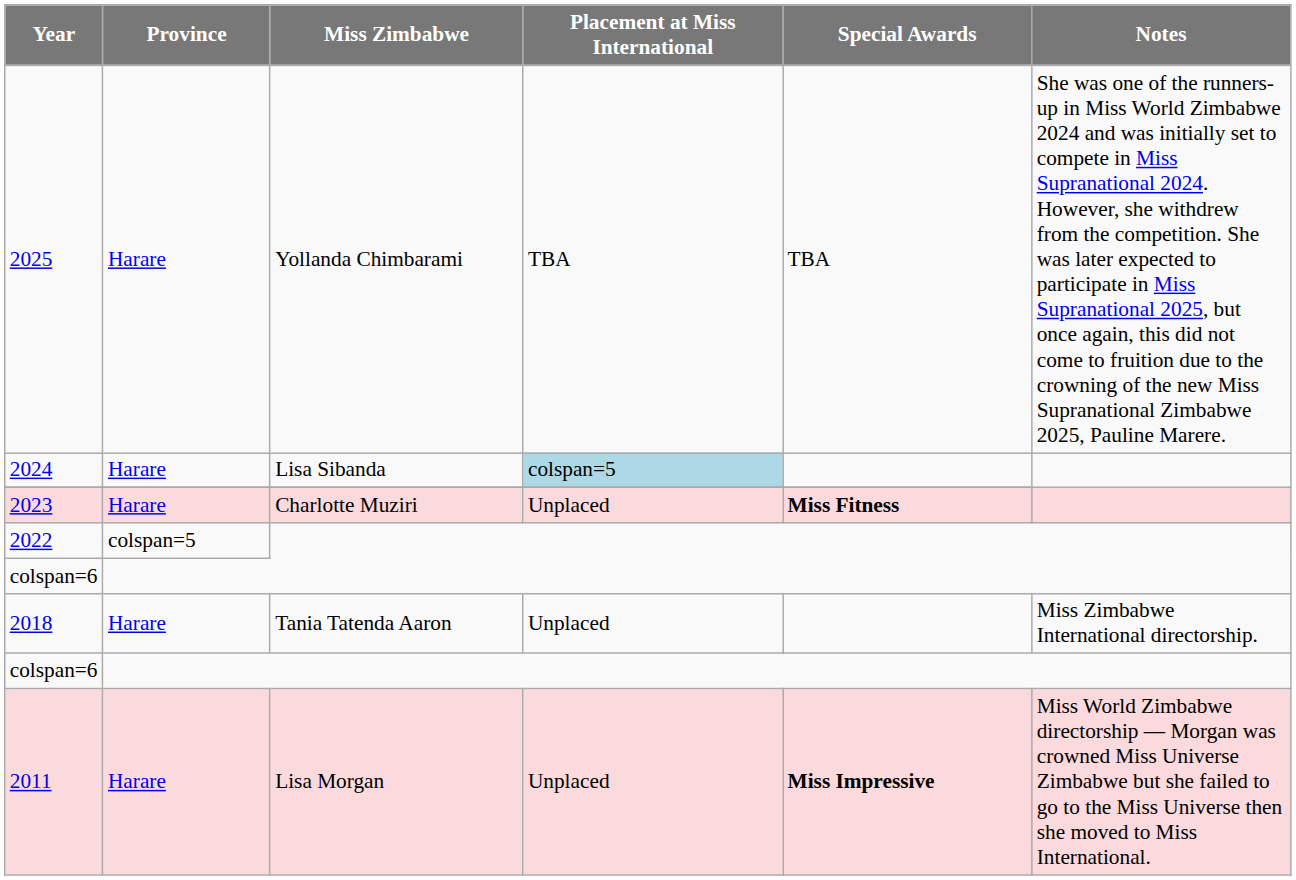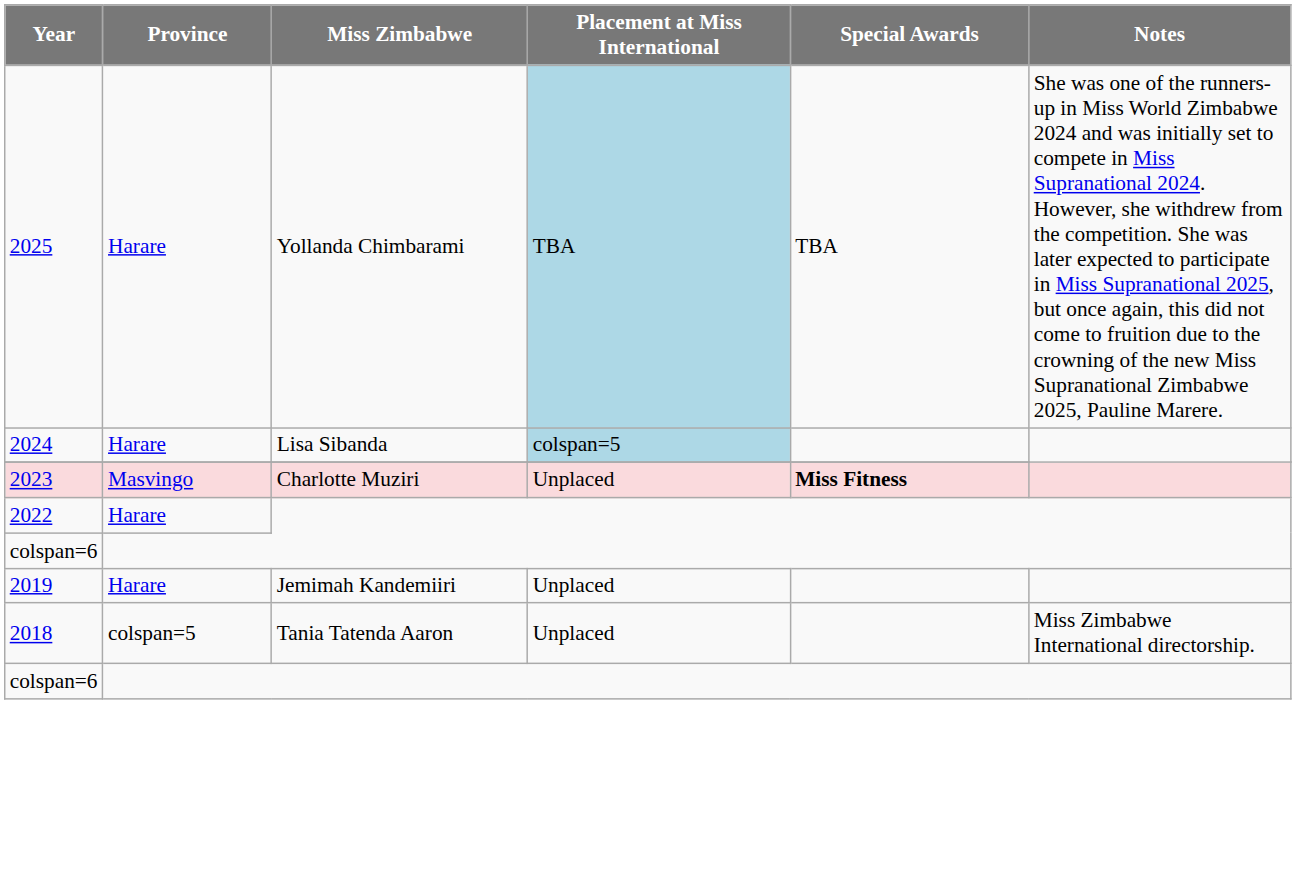(549, 258) no background -> (554, 246) lightblue background
(137, 505) Harare -> (151, 480) Masvingo
(152, 540) colspan=5 -> (137, 515) Harare
+ row: (31, 585)
(137, 623) Harare -> (152, 633) colspan=5
- row: (31, 781)
